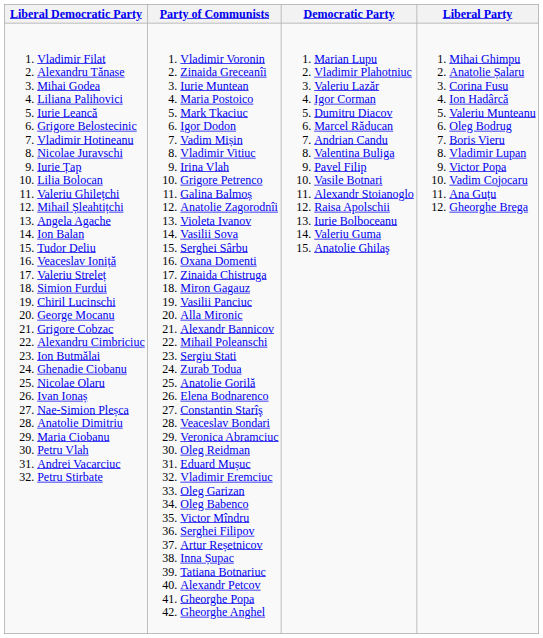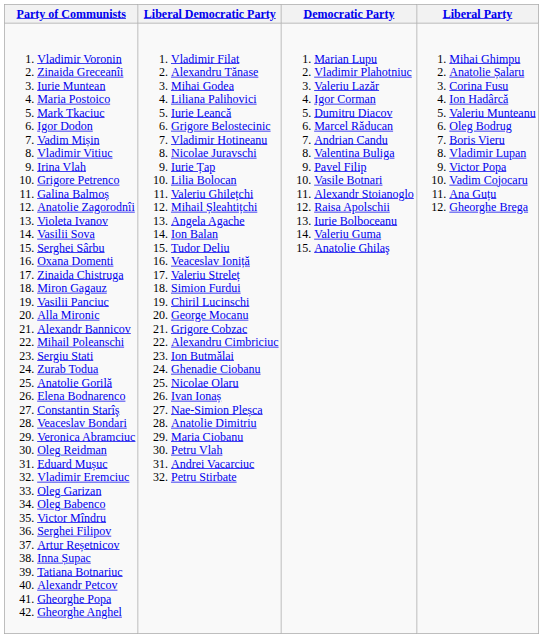columns swapped: (214, 14) <-> (76, 14)
